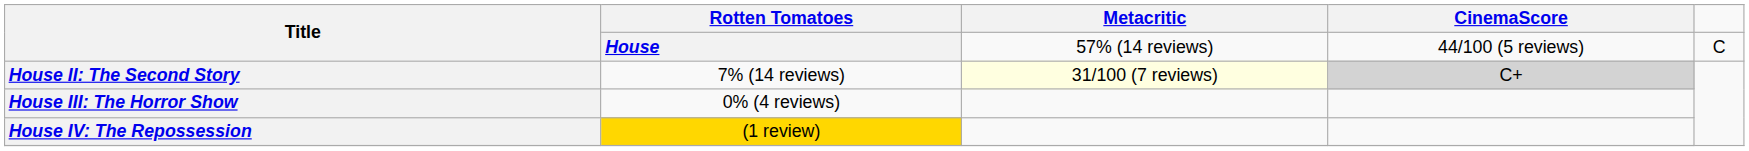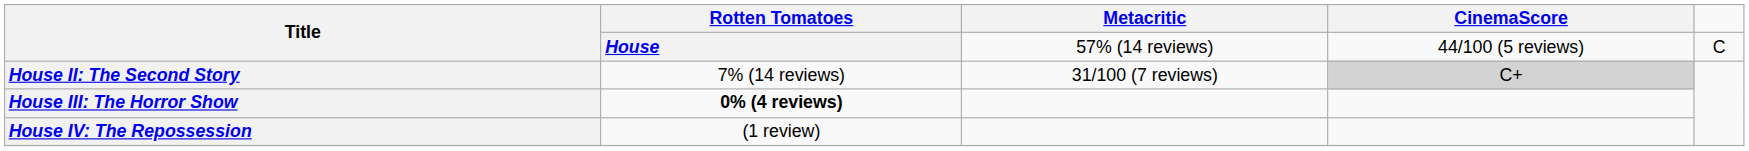(1145, 74) lightyellow background -> (1145, 74) no background
(781, 103) normal -> (781, 103) bold
(781, 131) gold background -> (781, 131) no background
